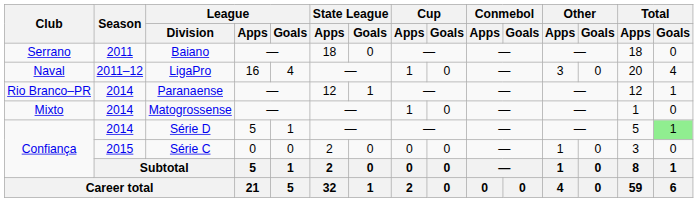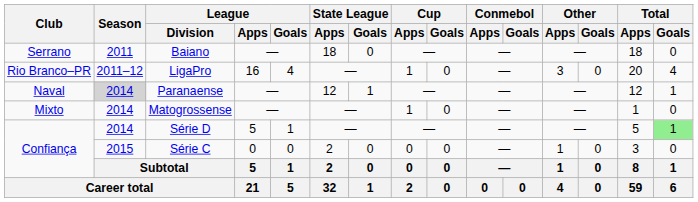(49, 71) Naval -> (49, 71) Rio Branco–PR
(49, 91) Rio Branco–PR -> (49, 91) Naval
(120, 91) no background -> (120, 91) lightgrey background
